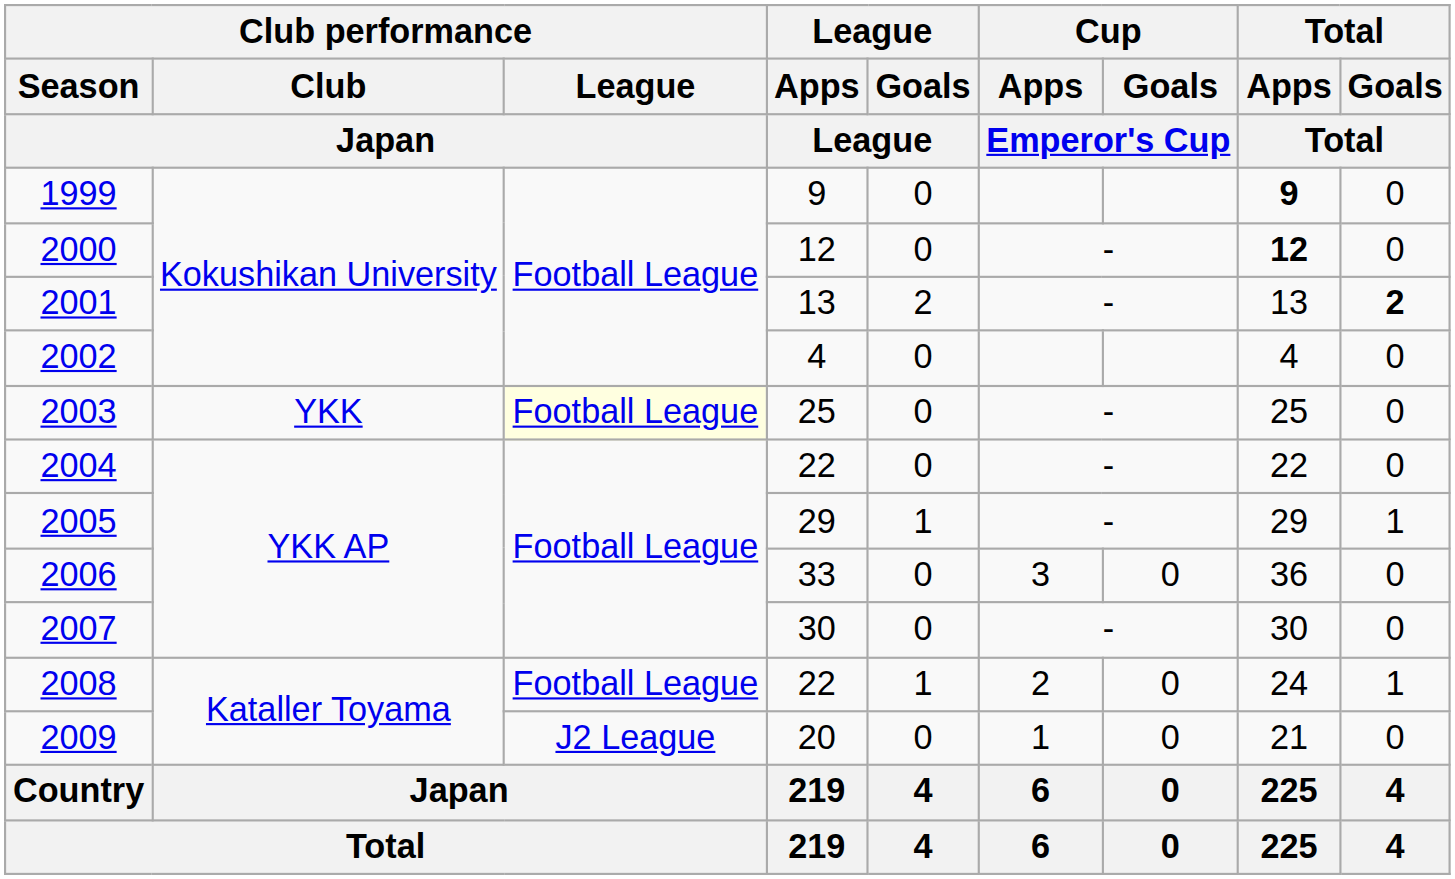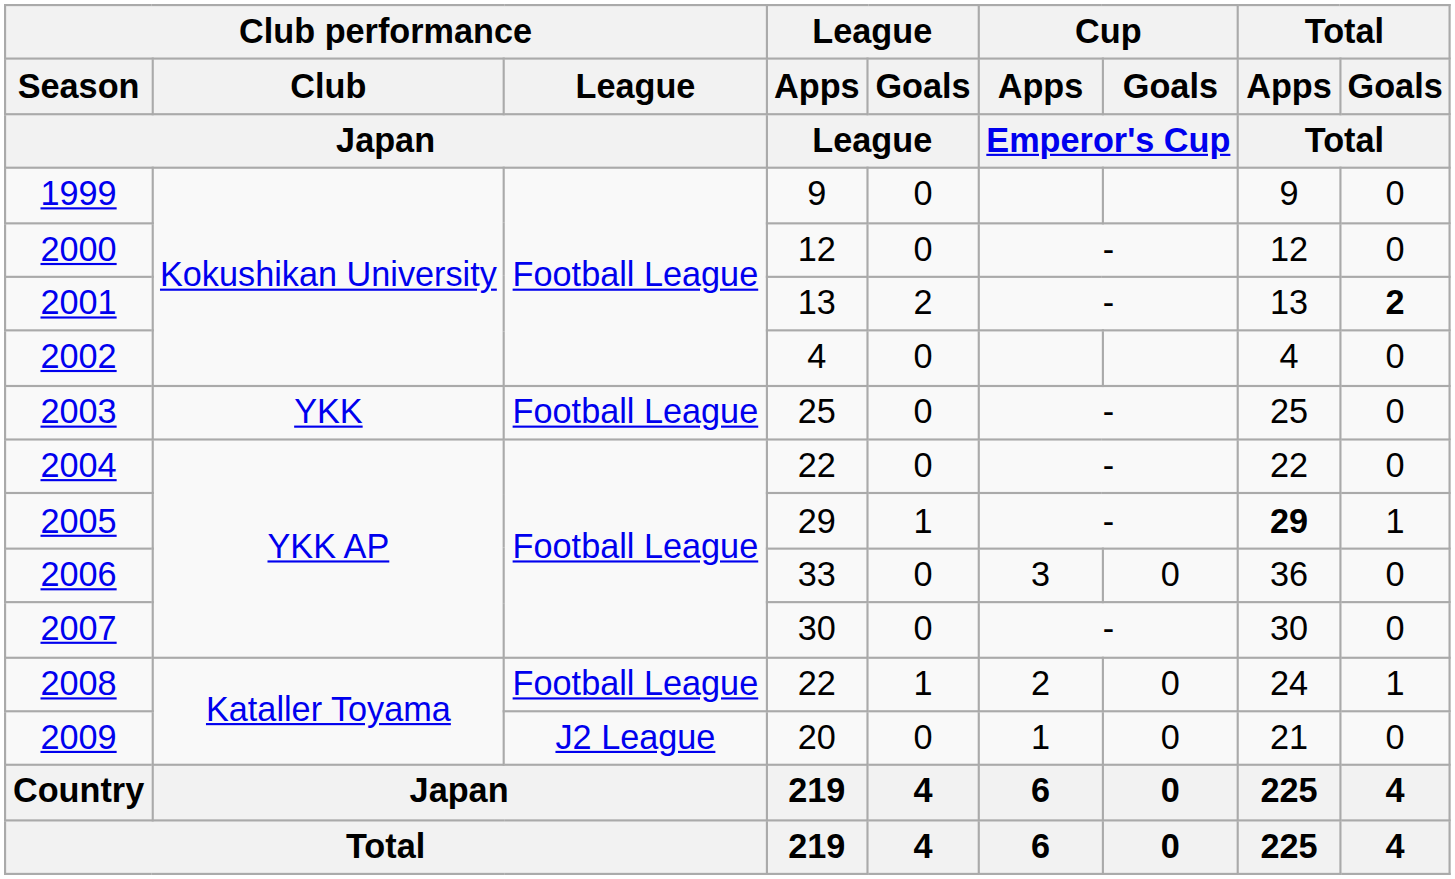(1289, 194) bold -> (1289, 194) normal
(1289, 248) bold -> (1289, 248) normal
(635, 411) lightyellow background -> (635, 411) no background
(1289, 520) normal -> (1289, 520) bold
